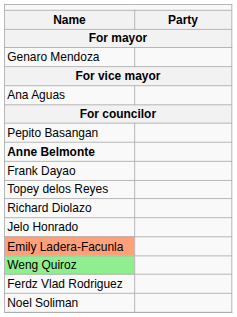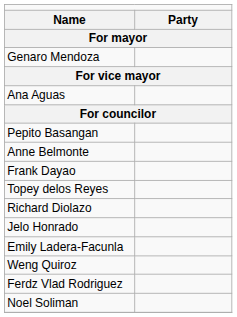(51, 152) bold -> (48, 152) normal
(65, 246) lightsalmon background -> (65, 246) no background
(42, 265) lightgreen background -> (42, 265) no background
